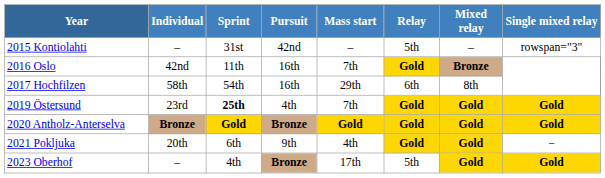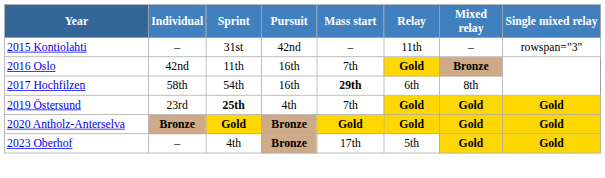(412, 47) 5th -> (412, 47) 11th
(350, 86) normal -> (350, 86) bold
- row: (41, 143)
